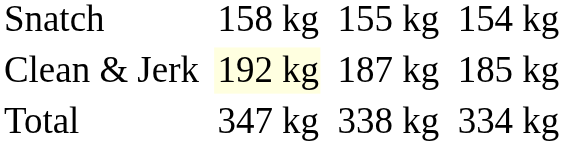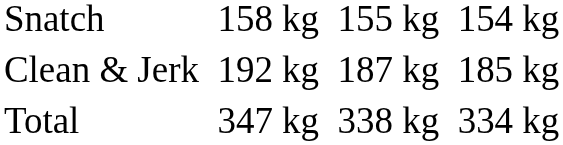(268, 69) lightyellow background -> (268, 69) no background
